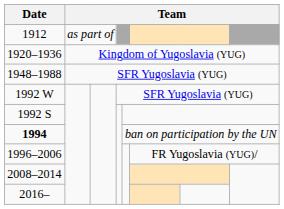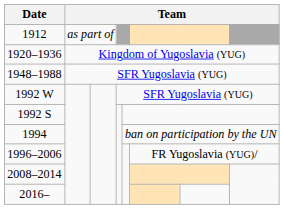(34, 134) bold -> (34, 134) normal
